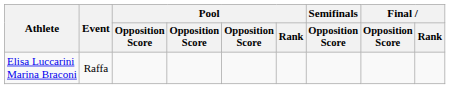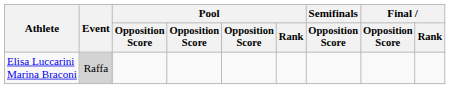(96, 68) no background -> (96, 68) lightgrey background
